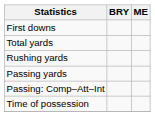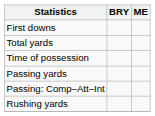rows swapped: (37, 58) <-> (48, 104)
